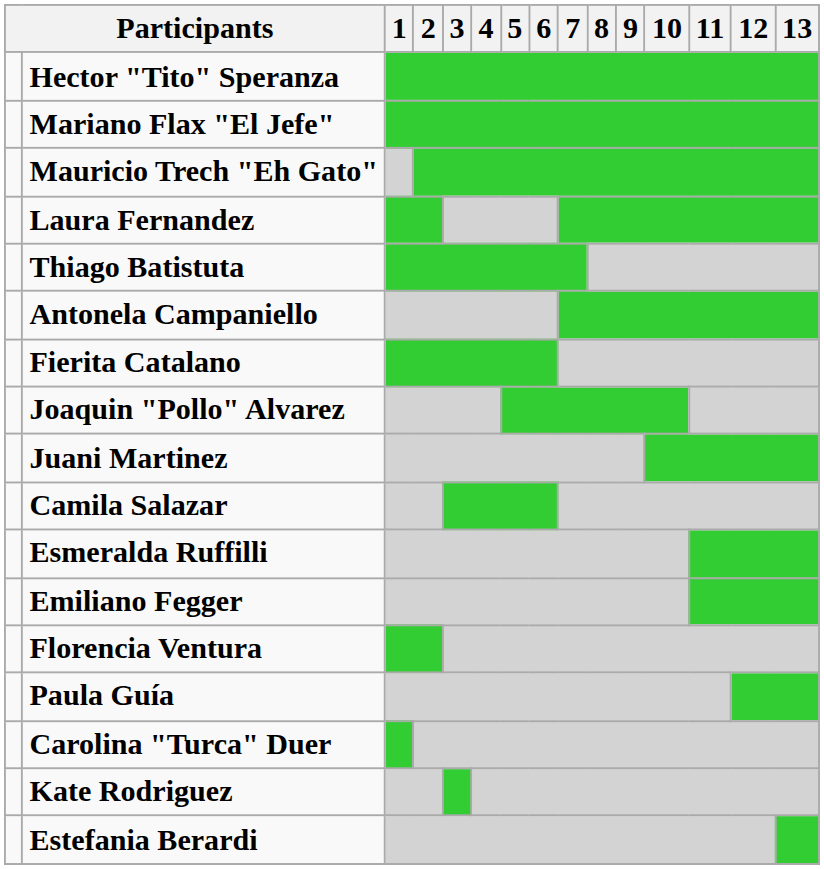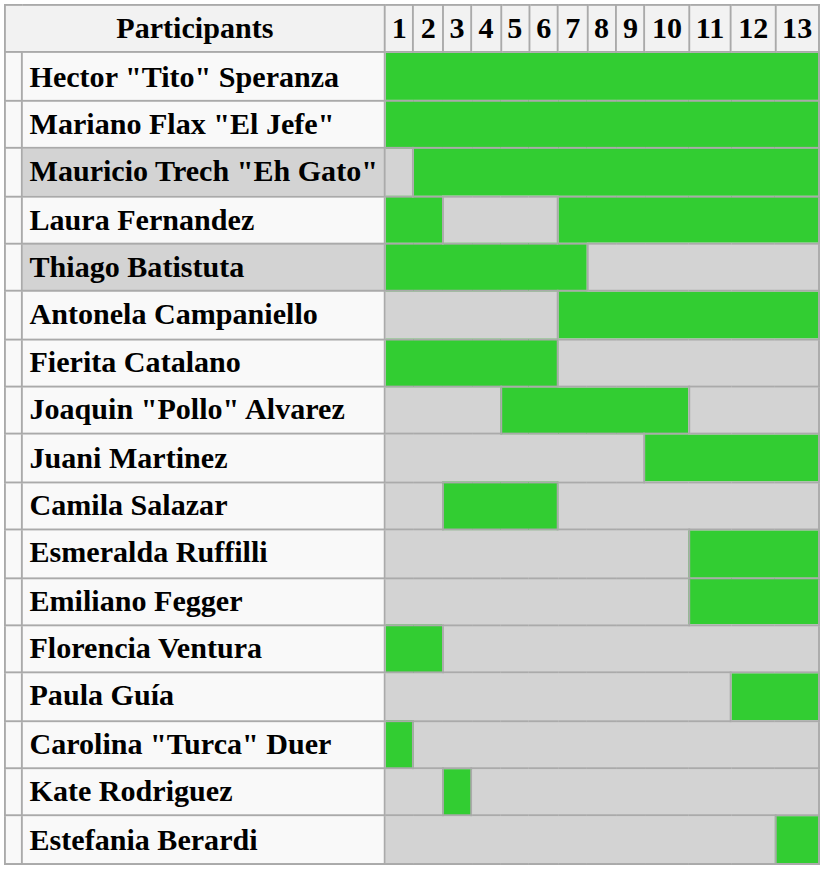(204, 171) no background -> (204, 171) lightgrey background
(137, 266) no background -> (137, 266) lightgrey background
